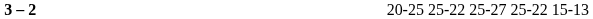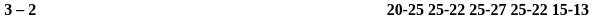(488, 9) normal -> (488, 9) bold
